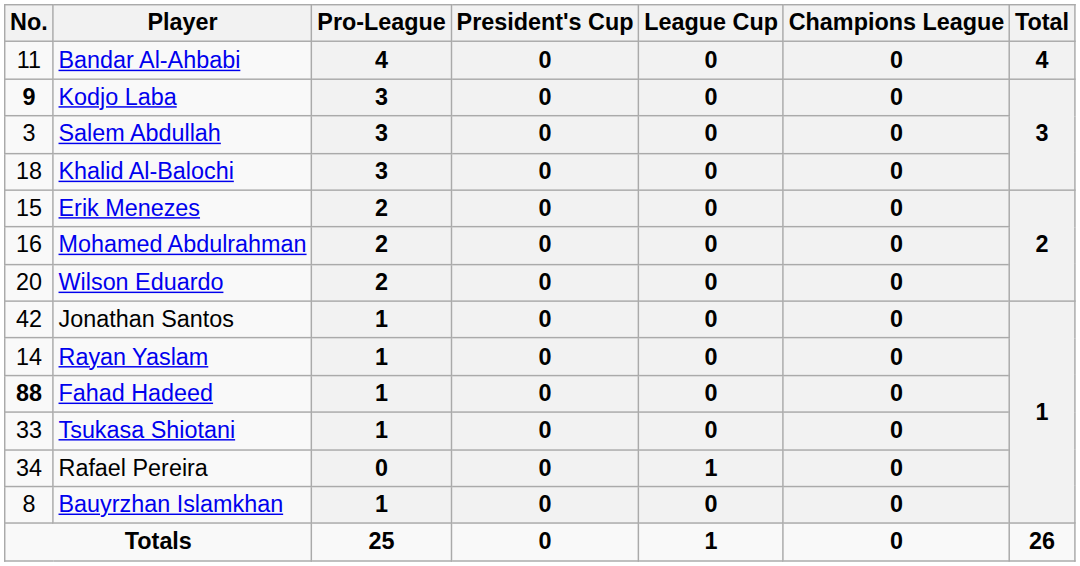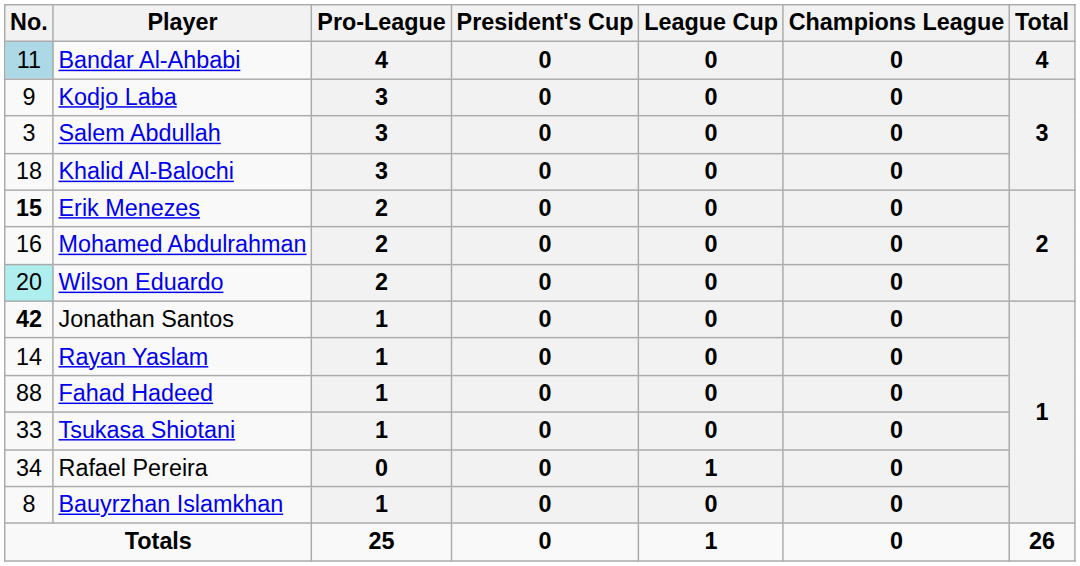(29, 60) no background -> (29, 60) lightblue background
(29, 97) bold -> (29, 97) normal
(29, 208) normal -> (29, 208) bold
(29, 282) no background -> (29, 282) paleturquoise background
(29, 319) normal -> (29, 319) bold
(29, 393) bold -> (29, 393) normal
